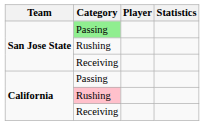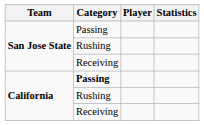(92, 29) lightgreen background -> (92, 29) no background
(92, 79) normal -> (93, 79) bold
(93, 95) pink background -> (93, 95) no background
